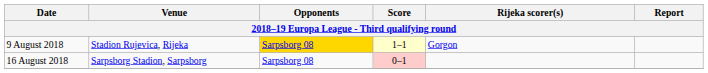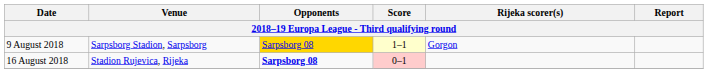(140, 44) Stadion Rujevica, Rijeka -> (149, 44) Sarpsborg Stadion, Sarpsborg
(149, 60) Sarpsborg Stadion, Sarpsborg -> (140, 60) Stadion Rujevica, Rijeka
(288, 60) normal -> (290, 60) bold
